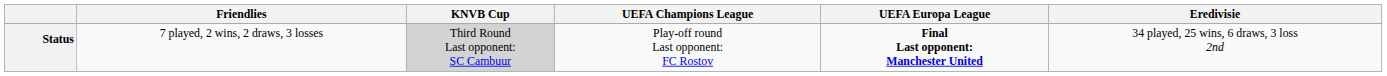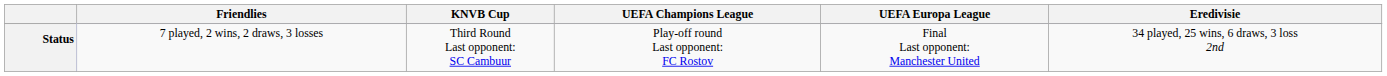(480, 47) lightgrey background -> (480, 47) no background
(935, 47) bold -> (935, 47) normal
